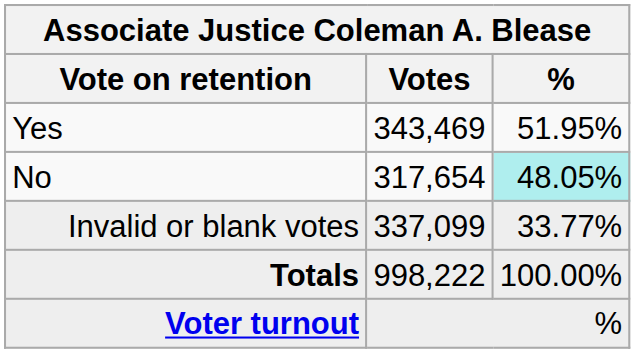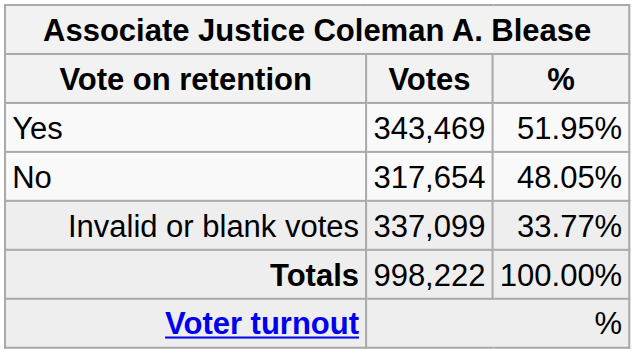(570, 177) paleturquoise background -> (570, 177) no background
